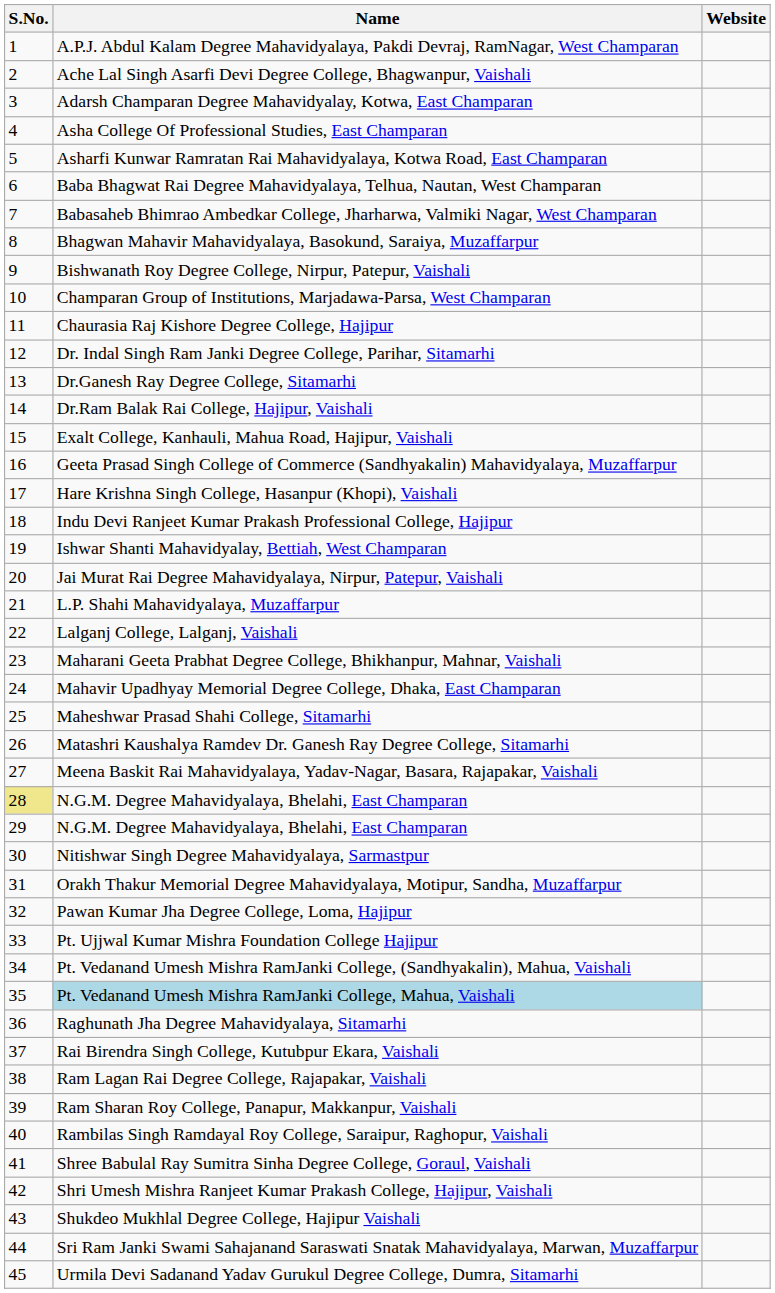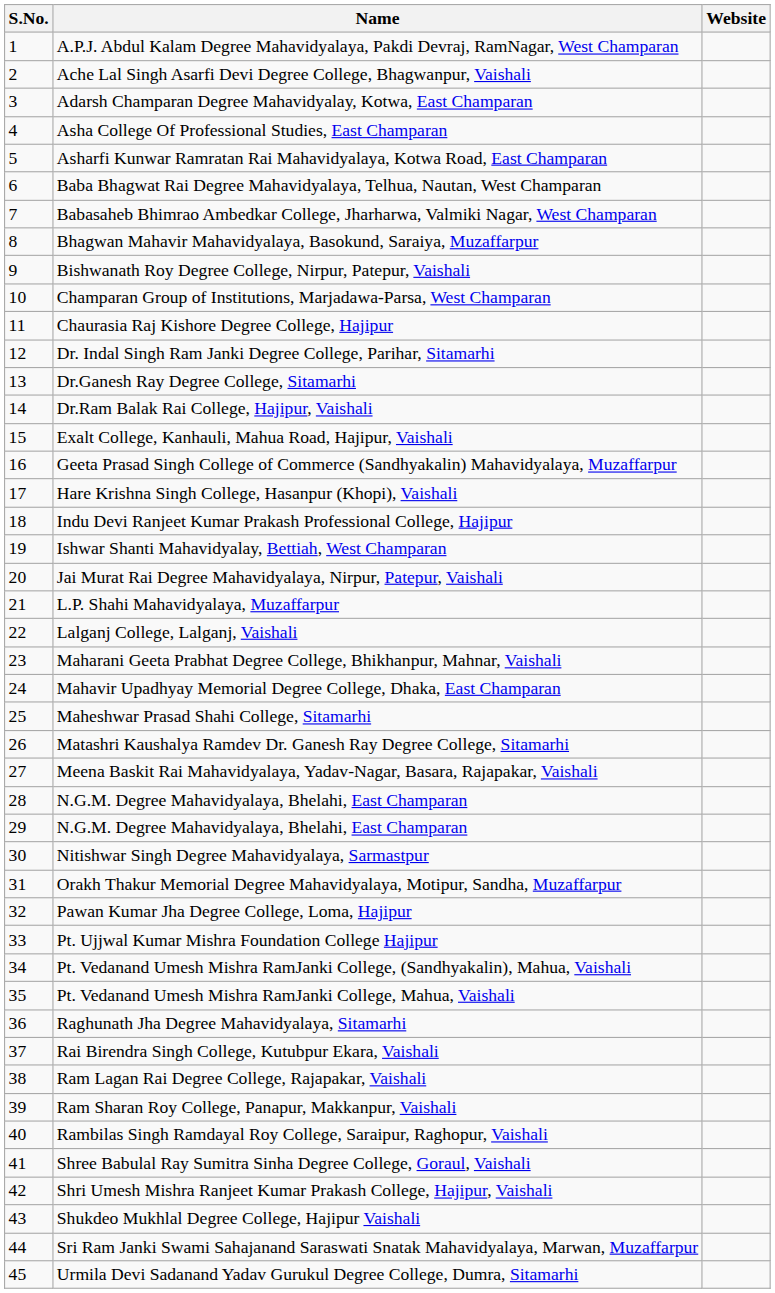(17, 800) khaki background -> (17, 800) no background
(286, 995) lightblue background -> (286, 995) no background
